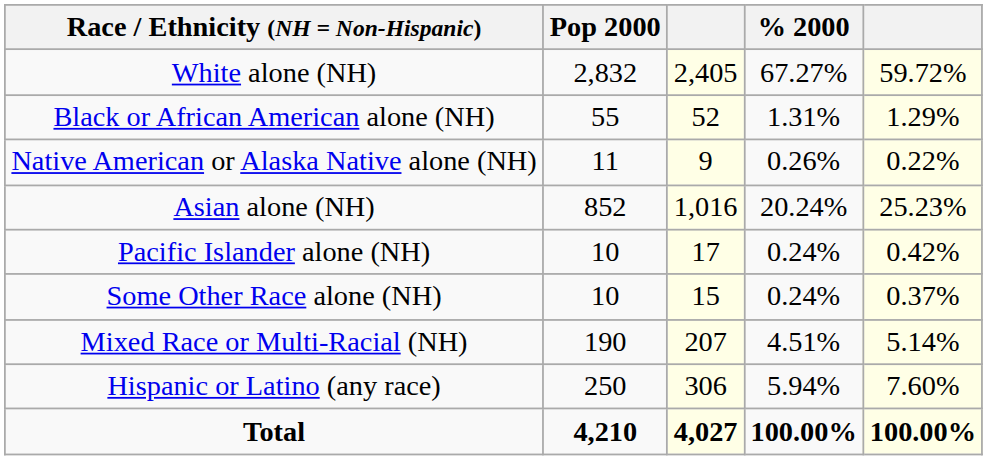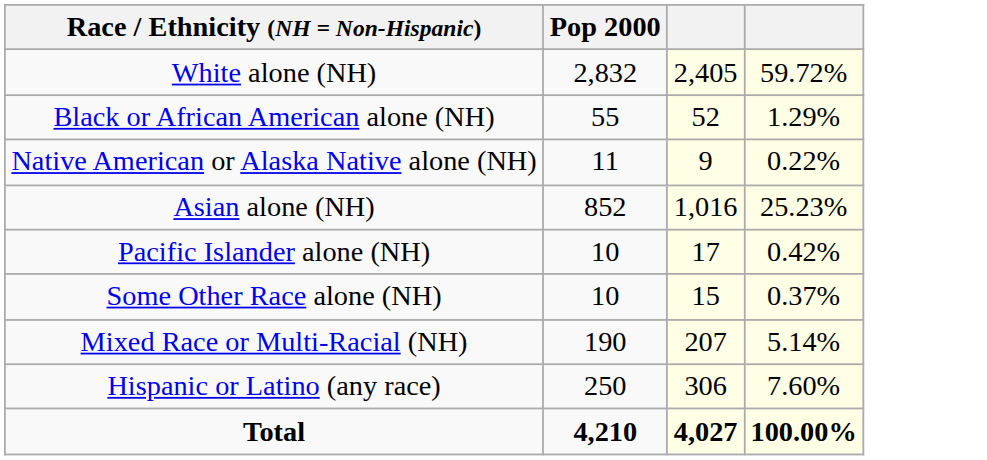- column: (804, 26)
